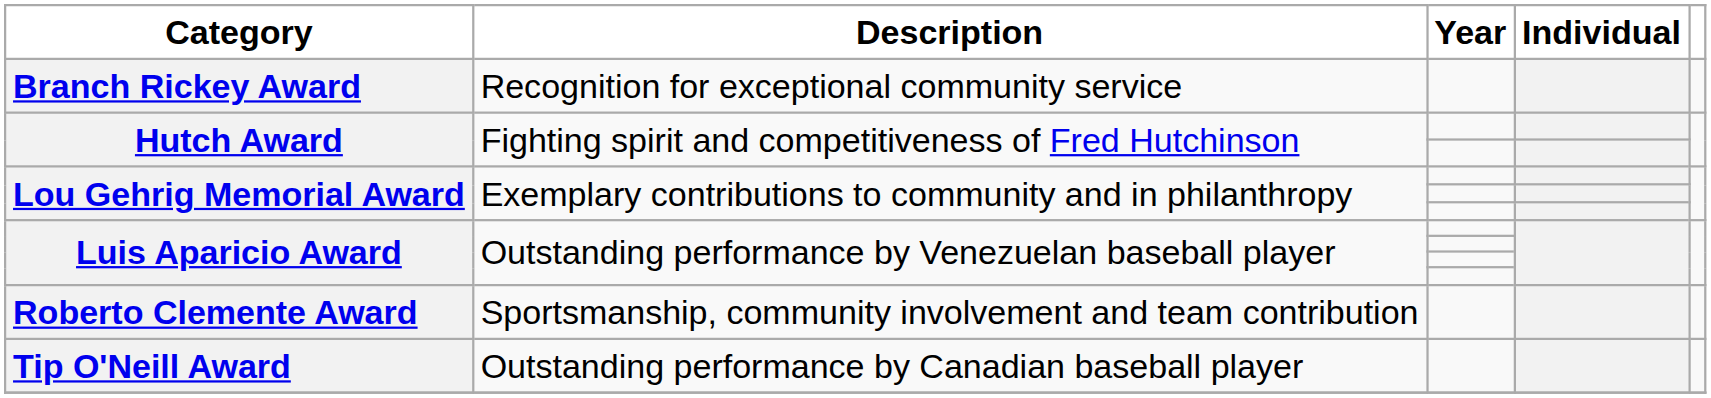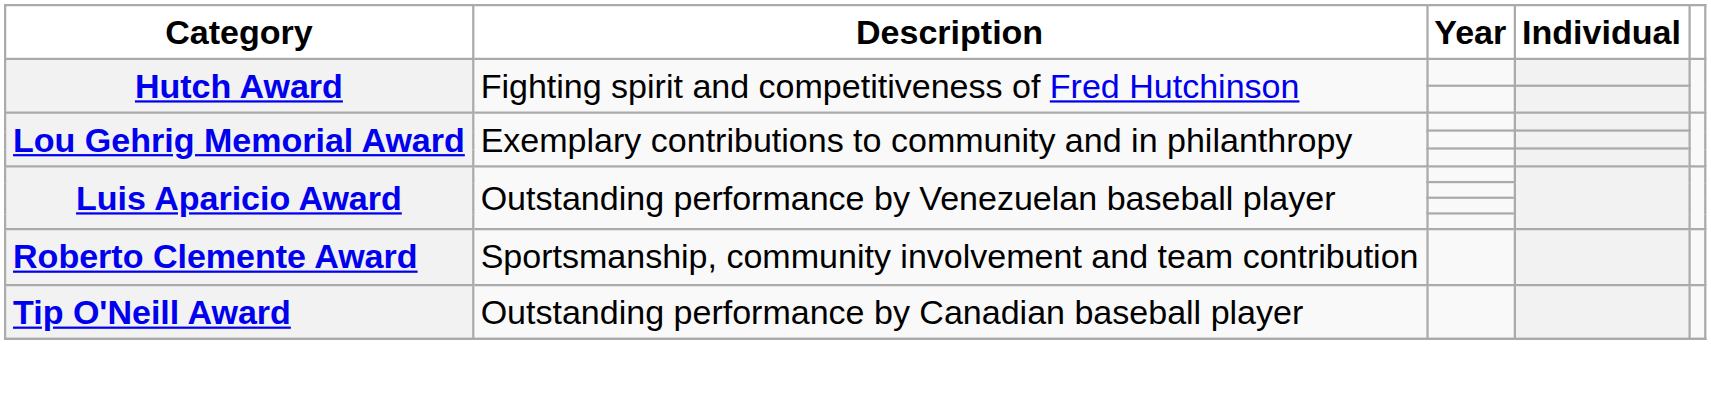- row: (187, 86)
